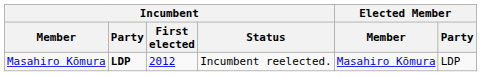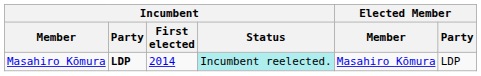(162, 62) 2012 -> (162, 62) 2014
(266, 62) no background -> (266, 62) paleturquoise background
